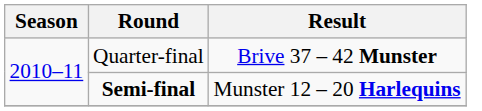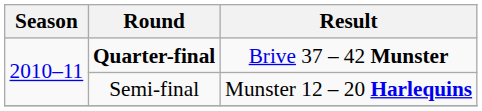(148, 55) normal -> (154, 55) bold
(148, 88) bold -> (154, 88) normal
